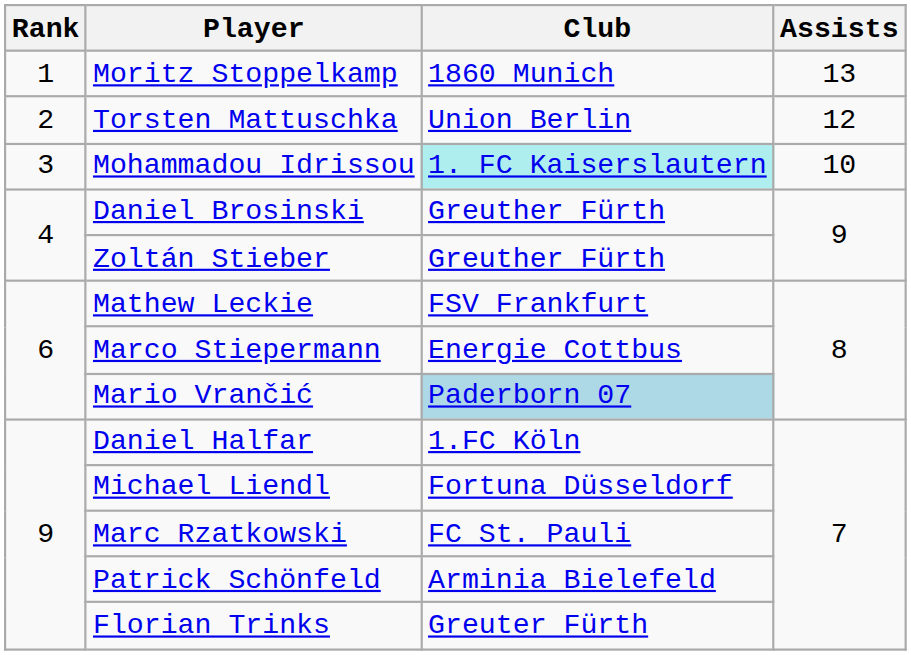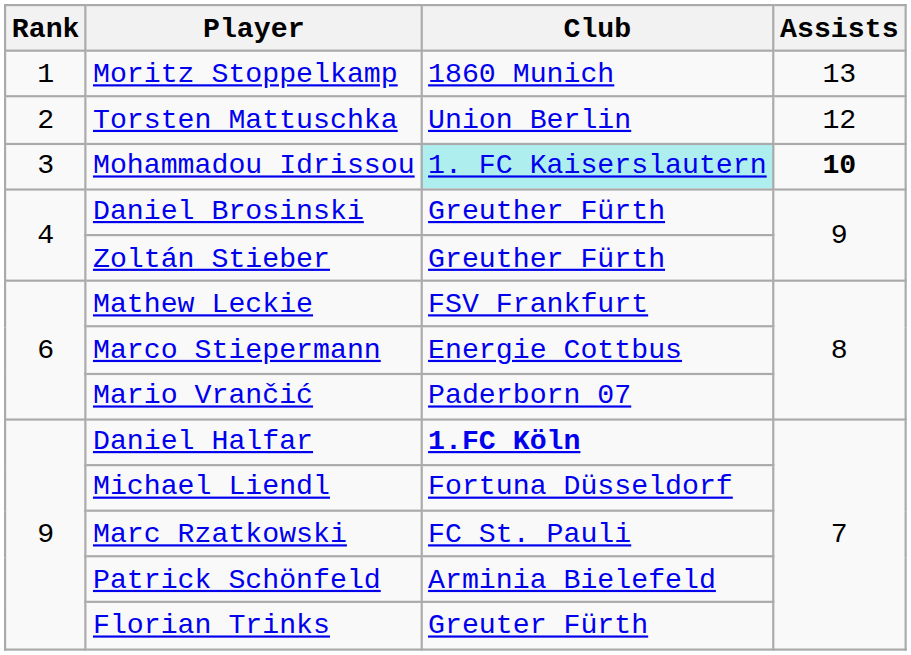(839, 166) normal -> (839, 166) bold
(530, 396) lightblue background -> (530, 396) no background
(504, 442) normal -> (504, 442) bold
